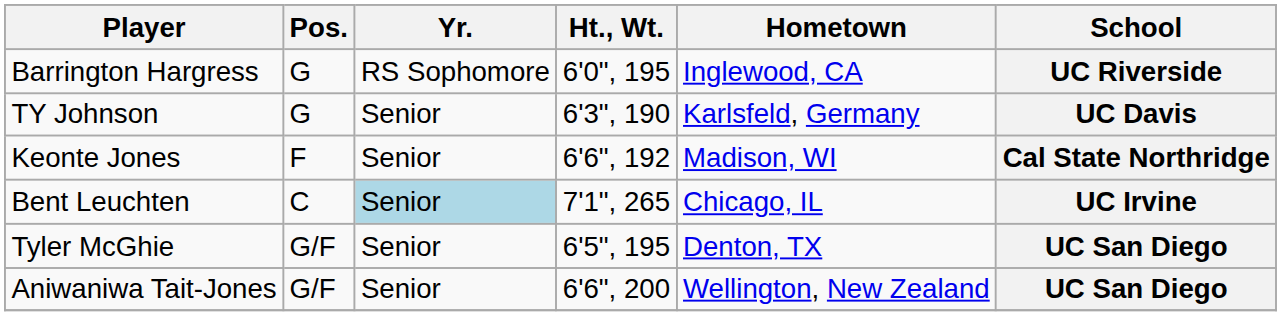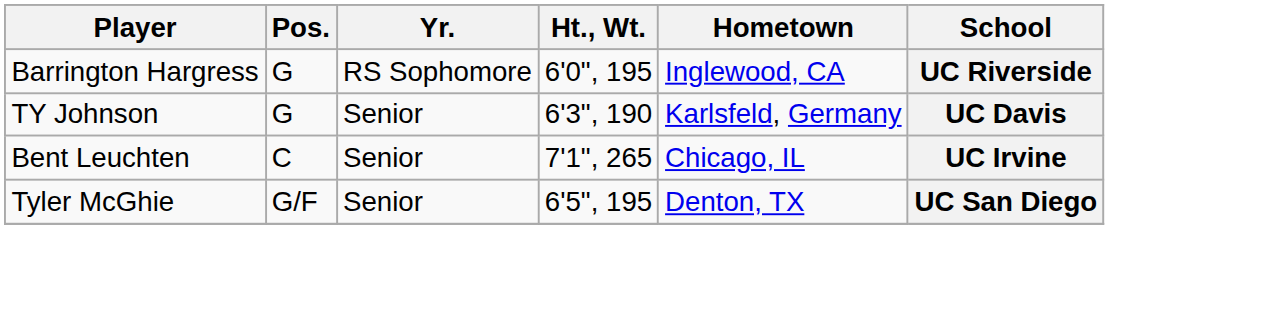- row: (96, 158)
(401, 202) lightblue background -> (383, 158) no background
- row: (144, 289)
